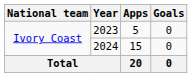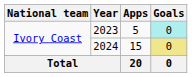(169, 30) no background -> (169, 30) paleturquoise background
(169, 47) no background -> (169, 47) khaki background
